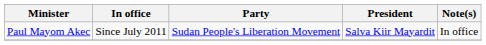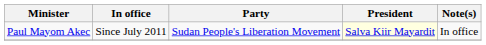(390, 31) no background -> (390, 31) lightyellow background
